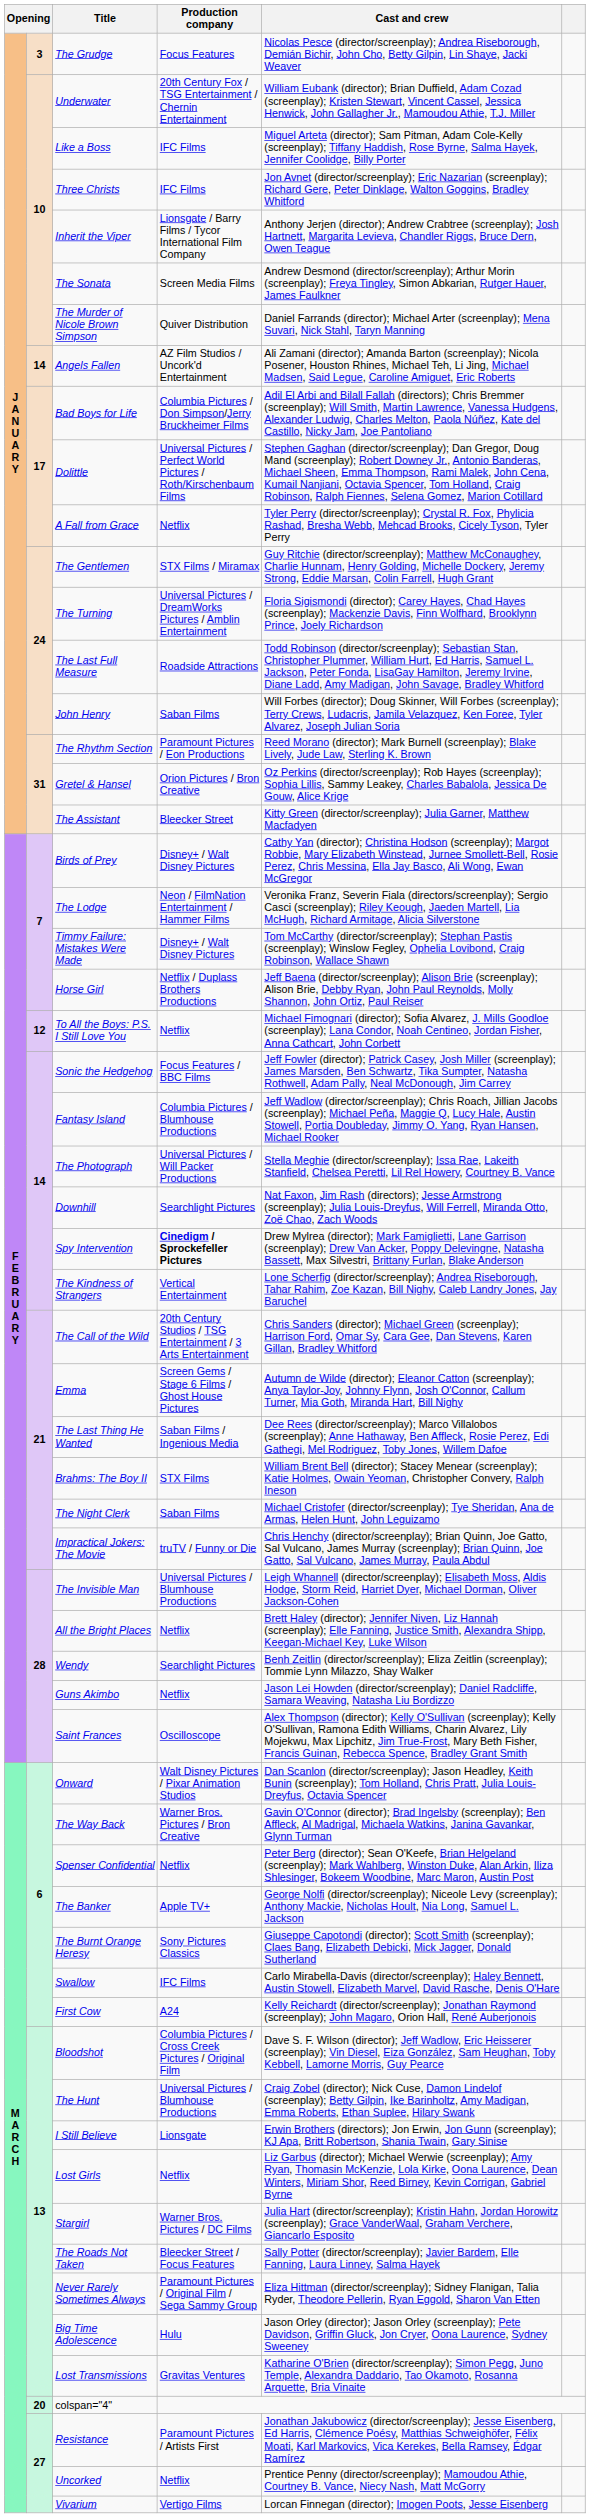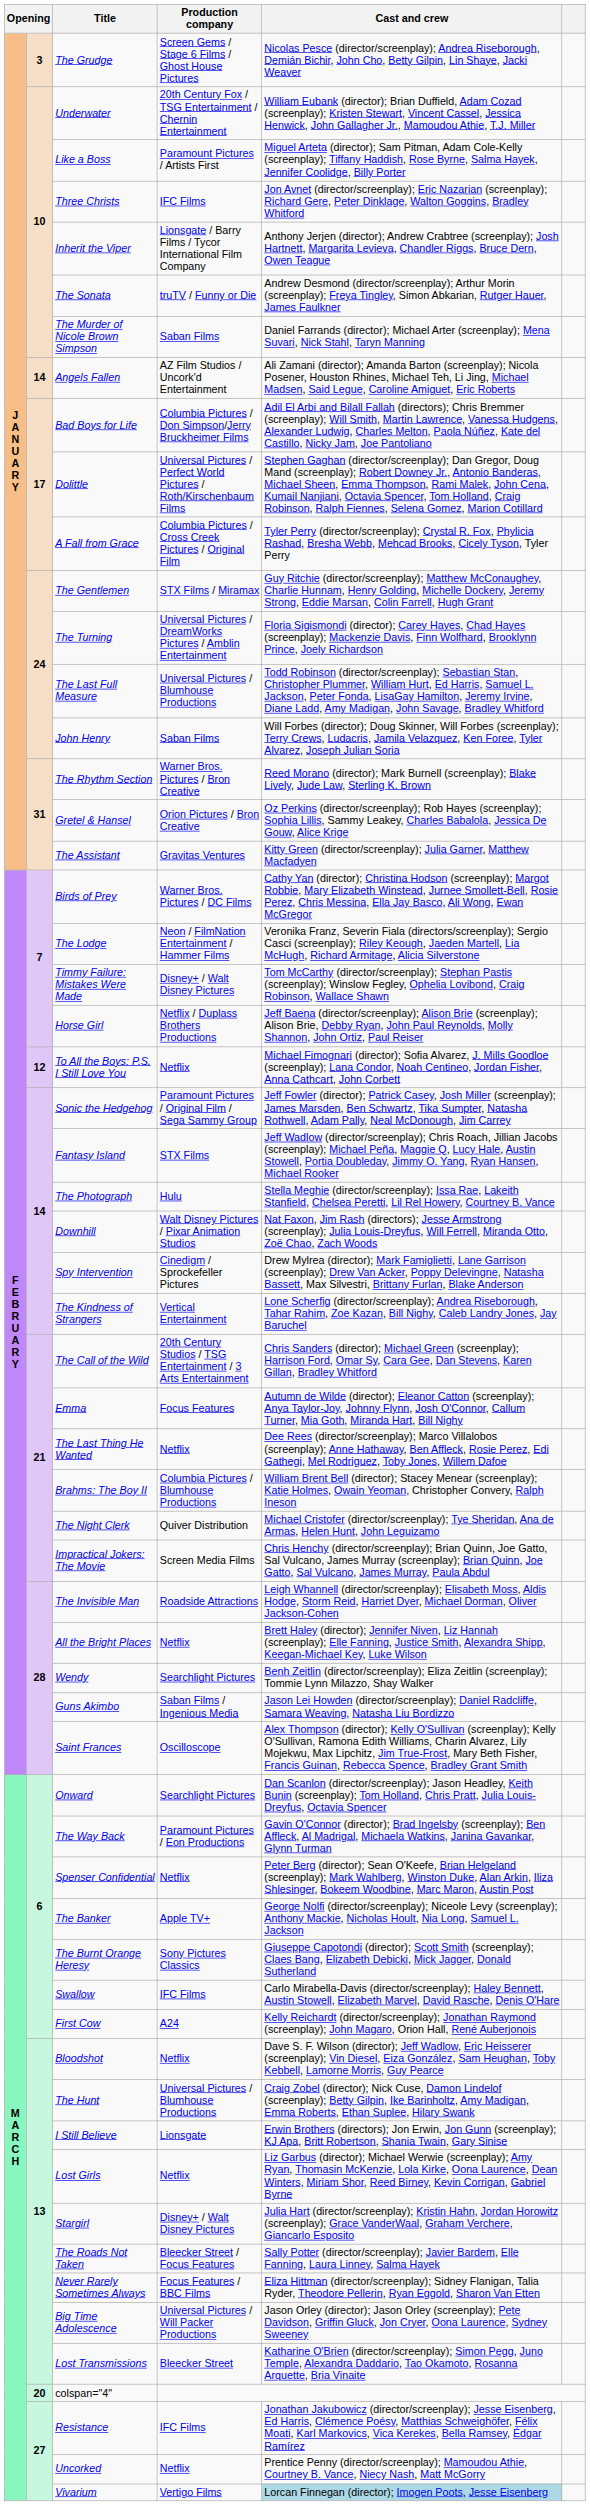(197, 54) Focus Features -> (196, 60) Screen Gems / Stage 6 Films / Ghost House Pictures
(183, 148) IFC Films -> (207, 160) Paramount Pictures / Artists First
(207, 283) Screen Media Films -> (208, 295) truTV / Funny or Die
(204, 324) Quiver Distribution -> (190, 337) Saban Films
(175, 525) Netflix -> (206, 543) Columbia Pictures / Cross Creek Pictures / Original Film
(209, 667) Roadside Attractions -> (206, 691) Universal Pictures / Blumhouse Productions
(207, 749) Paramount Pictures / Eon Productions -> (195, 779) Warner Bros. Pictures / Bron Creative
(196, 819) Bleecker Street -> (202, 855) Gravitas Ventures
(197, 860) Disney+ / Walt Disney Pictures -> (206, 896) Warner Bros. Pictures / DC Films
(200, 1072) Focus Features / BBC Films -> (208, 1108) Paramount Pictures / Original Film / Sega Sammy Group
(206, 1119) Columbia Pictures / Blumhouse Productions -> (184, 1155) STX Films
(206, 1166) Universal Pictures / Will Packer Productions -> (171, 1196) Hulu
(207, 1207) Searchlight Pictures -> (209, 1231) Walt Disney Pictures / Pixar Animation Studios
(194, 1248) bold -> (191, 1272) normal
(196, 1390) Screen Gems / Stage 6 Films / Ghost House Pictures -> (197, 1408) Focus Features
(199, 1437) Saban Films / Ingenious Media -> (175, 1449) Netflix
(184, 1478) STX Films -> (206, 1490) Columbia Pictures / Blumhouse Productions
(190, 1513) Saban Films -> (204, 1525) Quiver Distribution
(208, 1548) truTV / Funny or Die -> (207, 1560) Screen Media Films
(206, 1589) Universal Pictures / Blumhouse Productions -> (209, 1601) Roadside Attractions
(175, 1695) Netflix -> (199, 1707) Saban Films / Ingenious Media
(209, 1783) Walt Disney Pictures / Pixar Animation Studios -> (207, 1795) Searchlight Pictures
(195, 1824) Warner Bros. Pictures / Bron Creative -> (207, 1836) Paramount Pictures / Eon Productions
(206, 2053) Columbia Pictures / Cross Creek Pictures / Original Film -> (175, 2059) Netflix
(206, 2223) Warner Bros. Pictures / DC Films -> (197, 2223) Disney+ / Walt Disney Pictures
(208, 2293) Paramount Pictures / Original Film / Sega Sammy Group -> (200, 2287) Focus Features / BBC Films
(171, 2334) Hulu -> (206, 2322) Universal Pictures / Will Packer Productions
(202, 2376) Gravitas Ventures -> (196, 2364) Bleecker Street
(207, 2440) Paramount Pictures / Artists First -> (183, 2428) IFC Films
(406, 2504) no background -> (406, 2492) lightblue background
